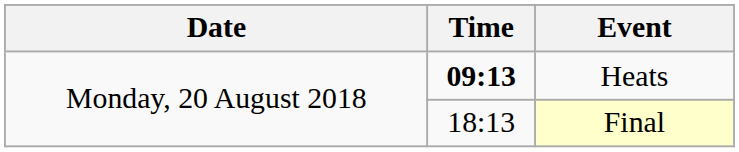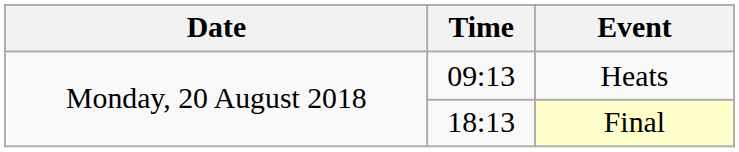(481, 75) bold -> (481, 75) normal
